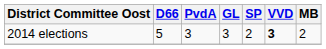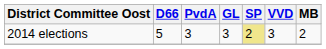(249, 34) no background -> (249, 34) khaki background
(271, 34) bold -> (271, 34) normal
